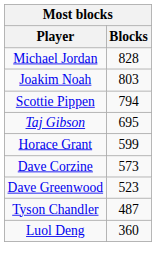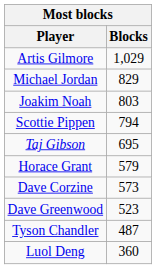+ row: (55, 58)
(129, 58) 828 -> (129, 79) 829
(129, 144) 599 -> (129, 166) 579
